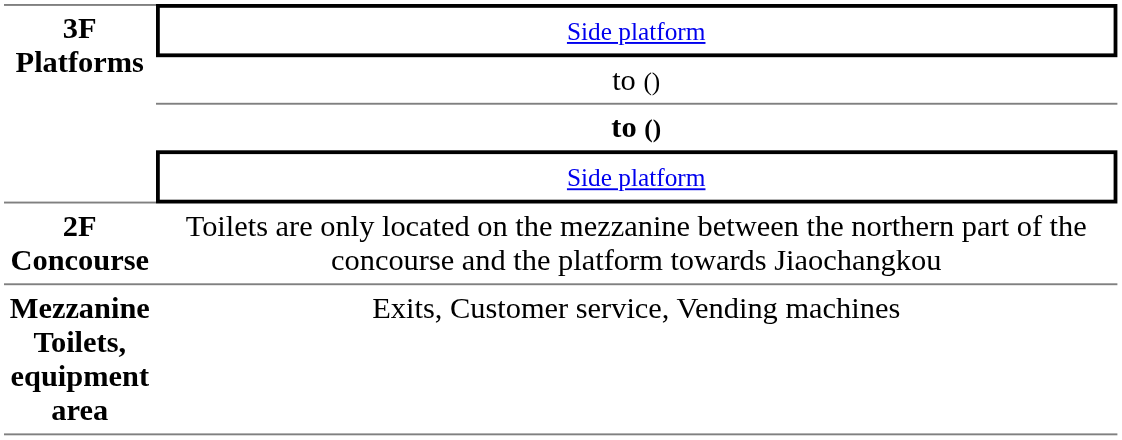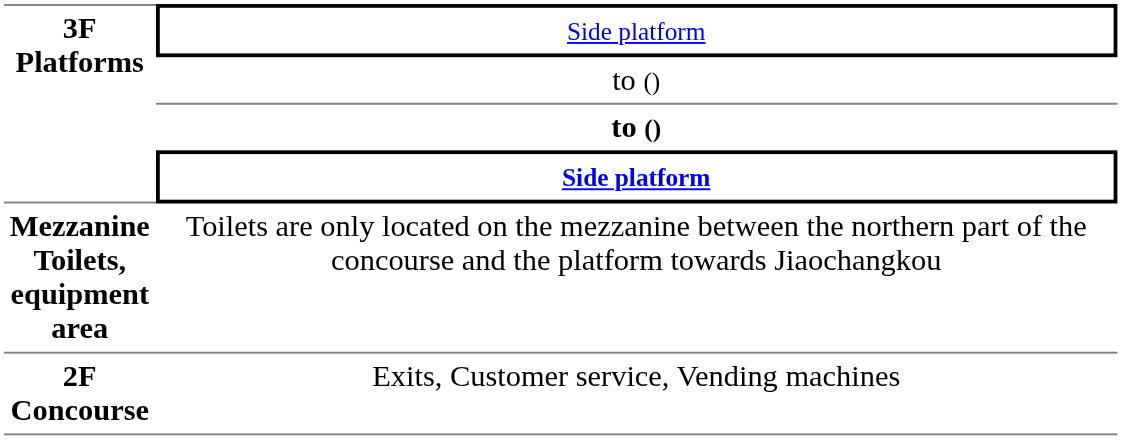(636, 178) normal -> (636, 176) bold
(80, 242) 2F Concourse -> (80, 277) Mezzanine Toilets, equipment area
(80, 358) Mezzanine Toilets, equipment area -> (80, 393) 2F Concourse
